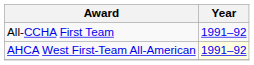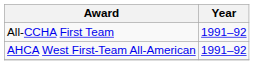(224, 50) lightyellow background -> (224, 50) no background
